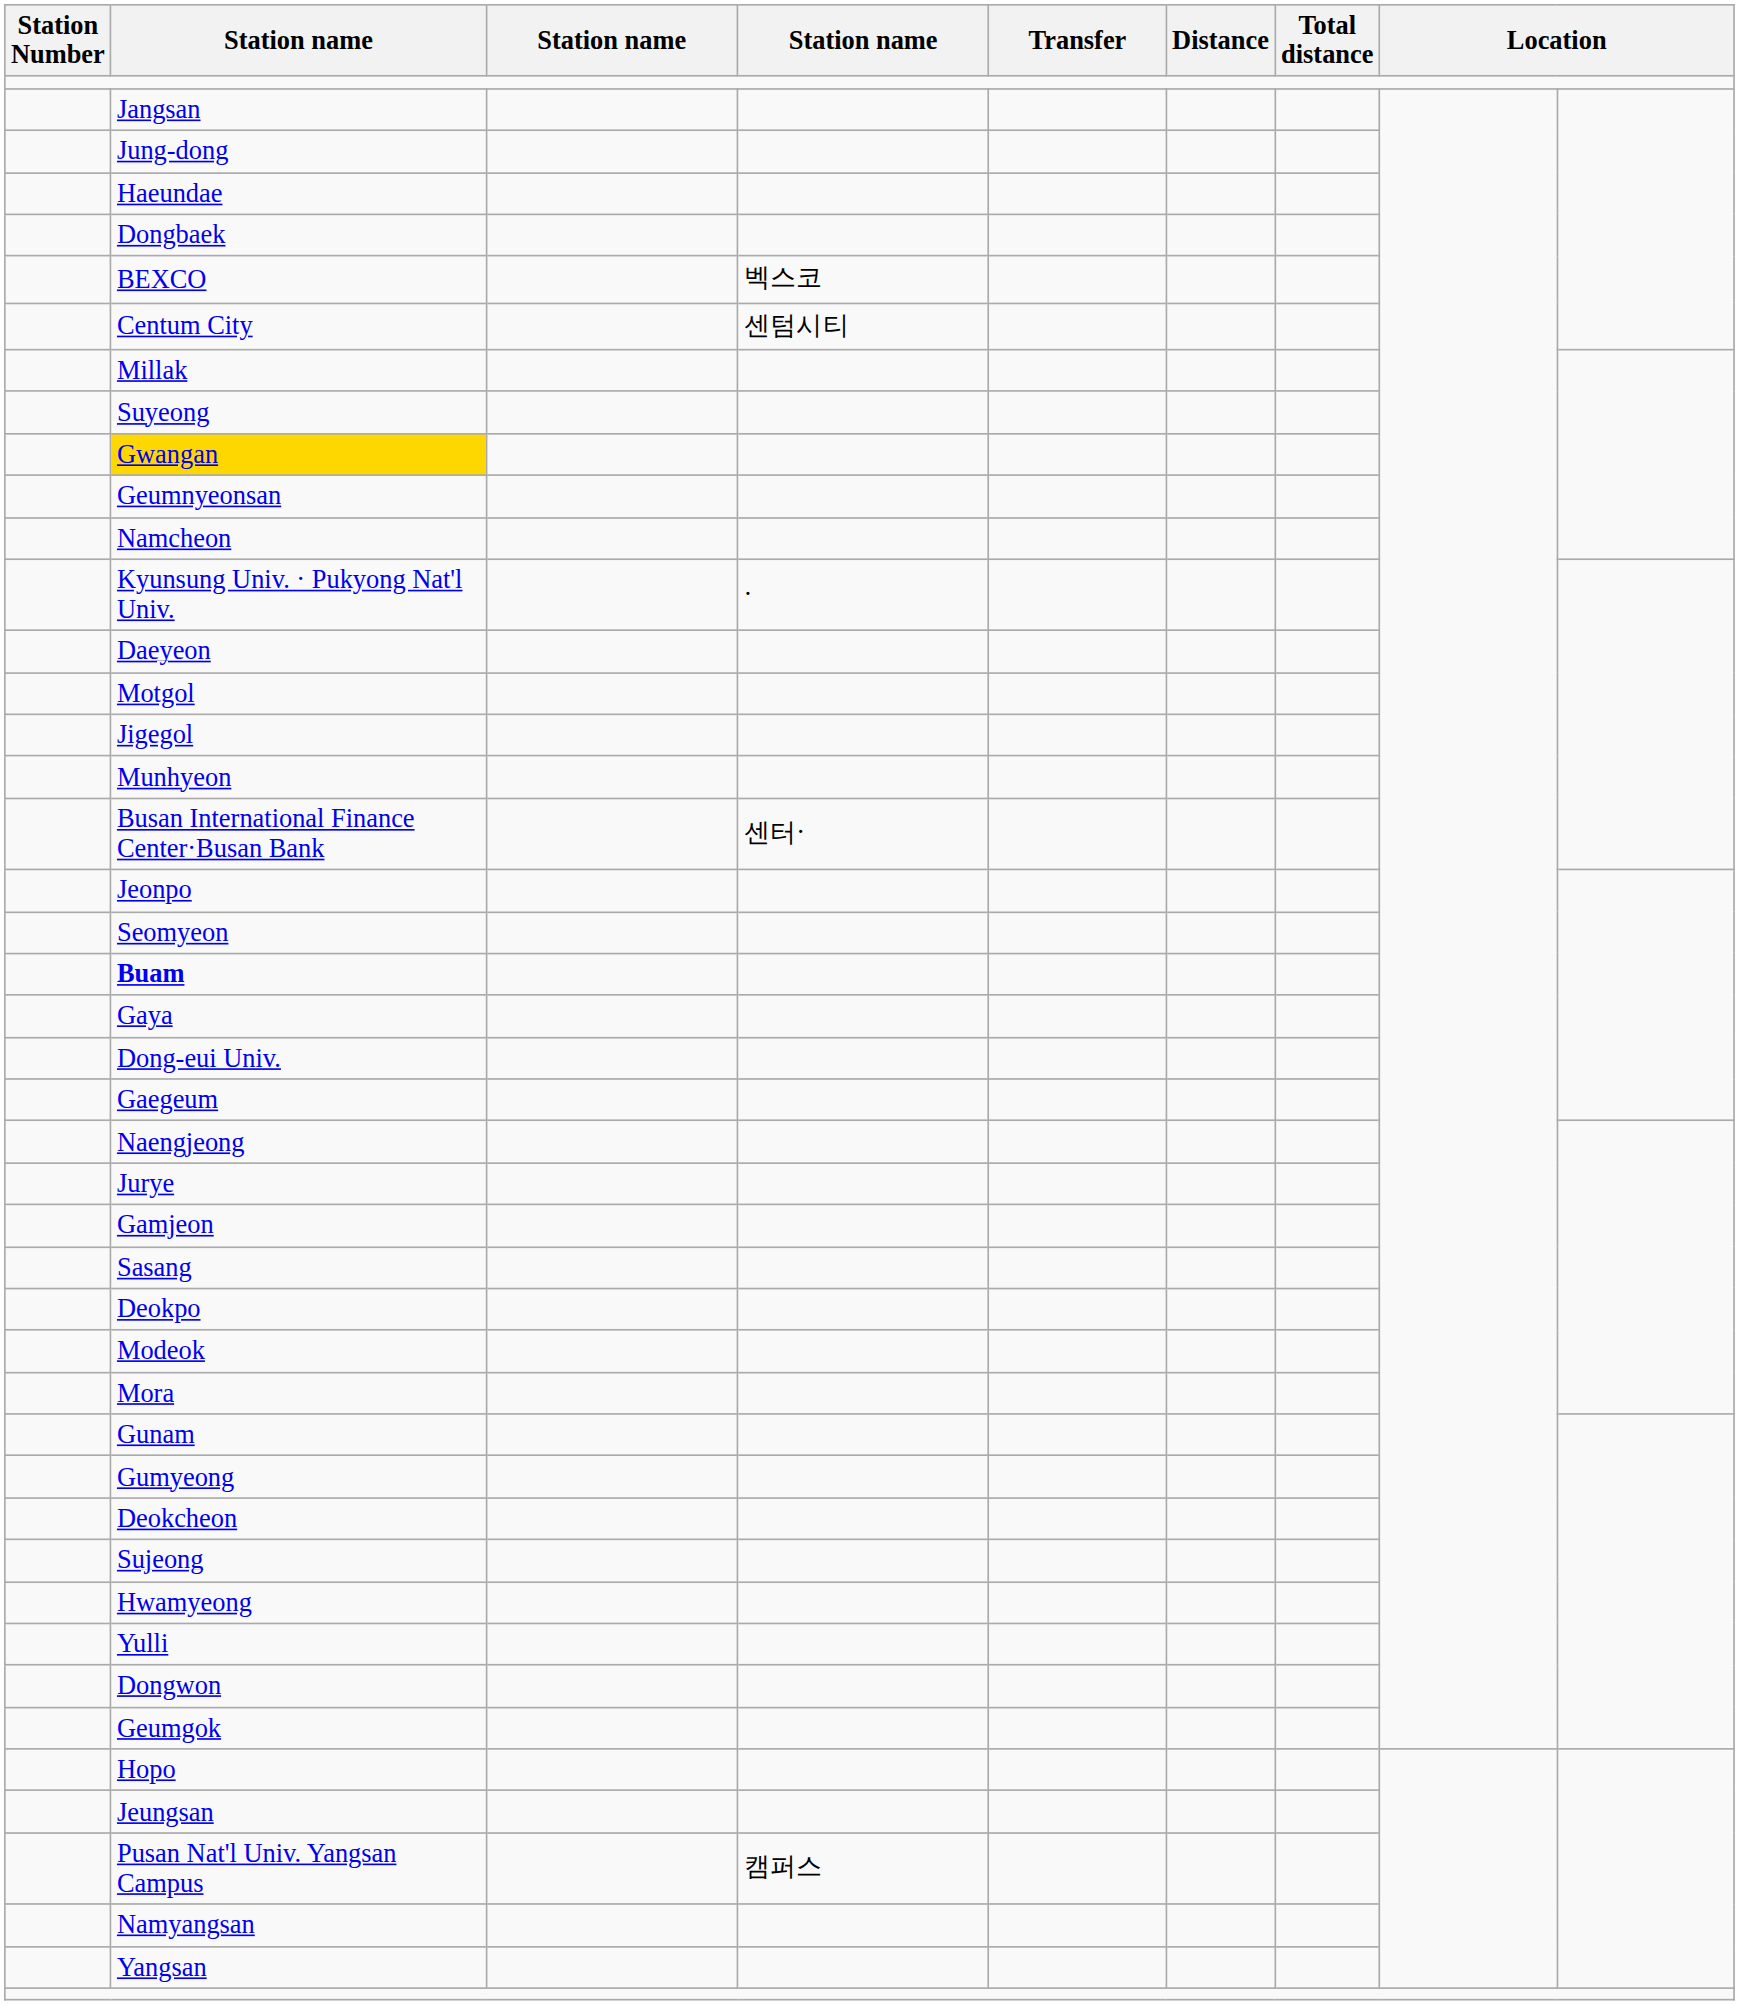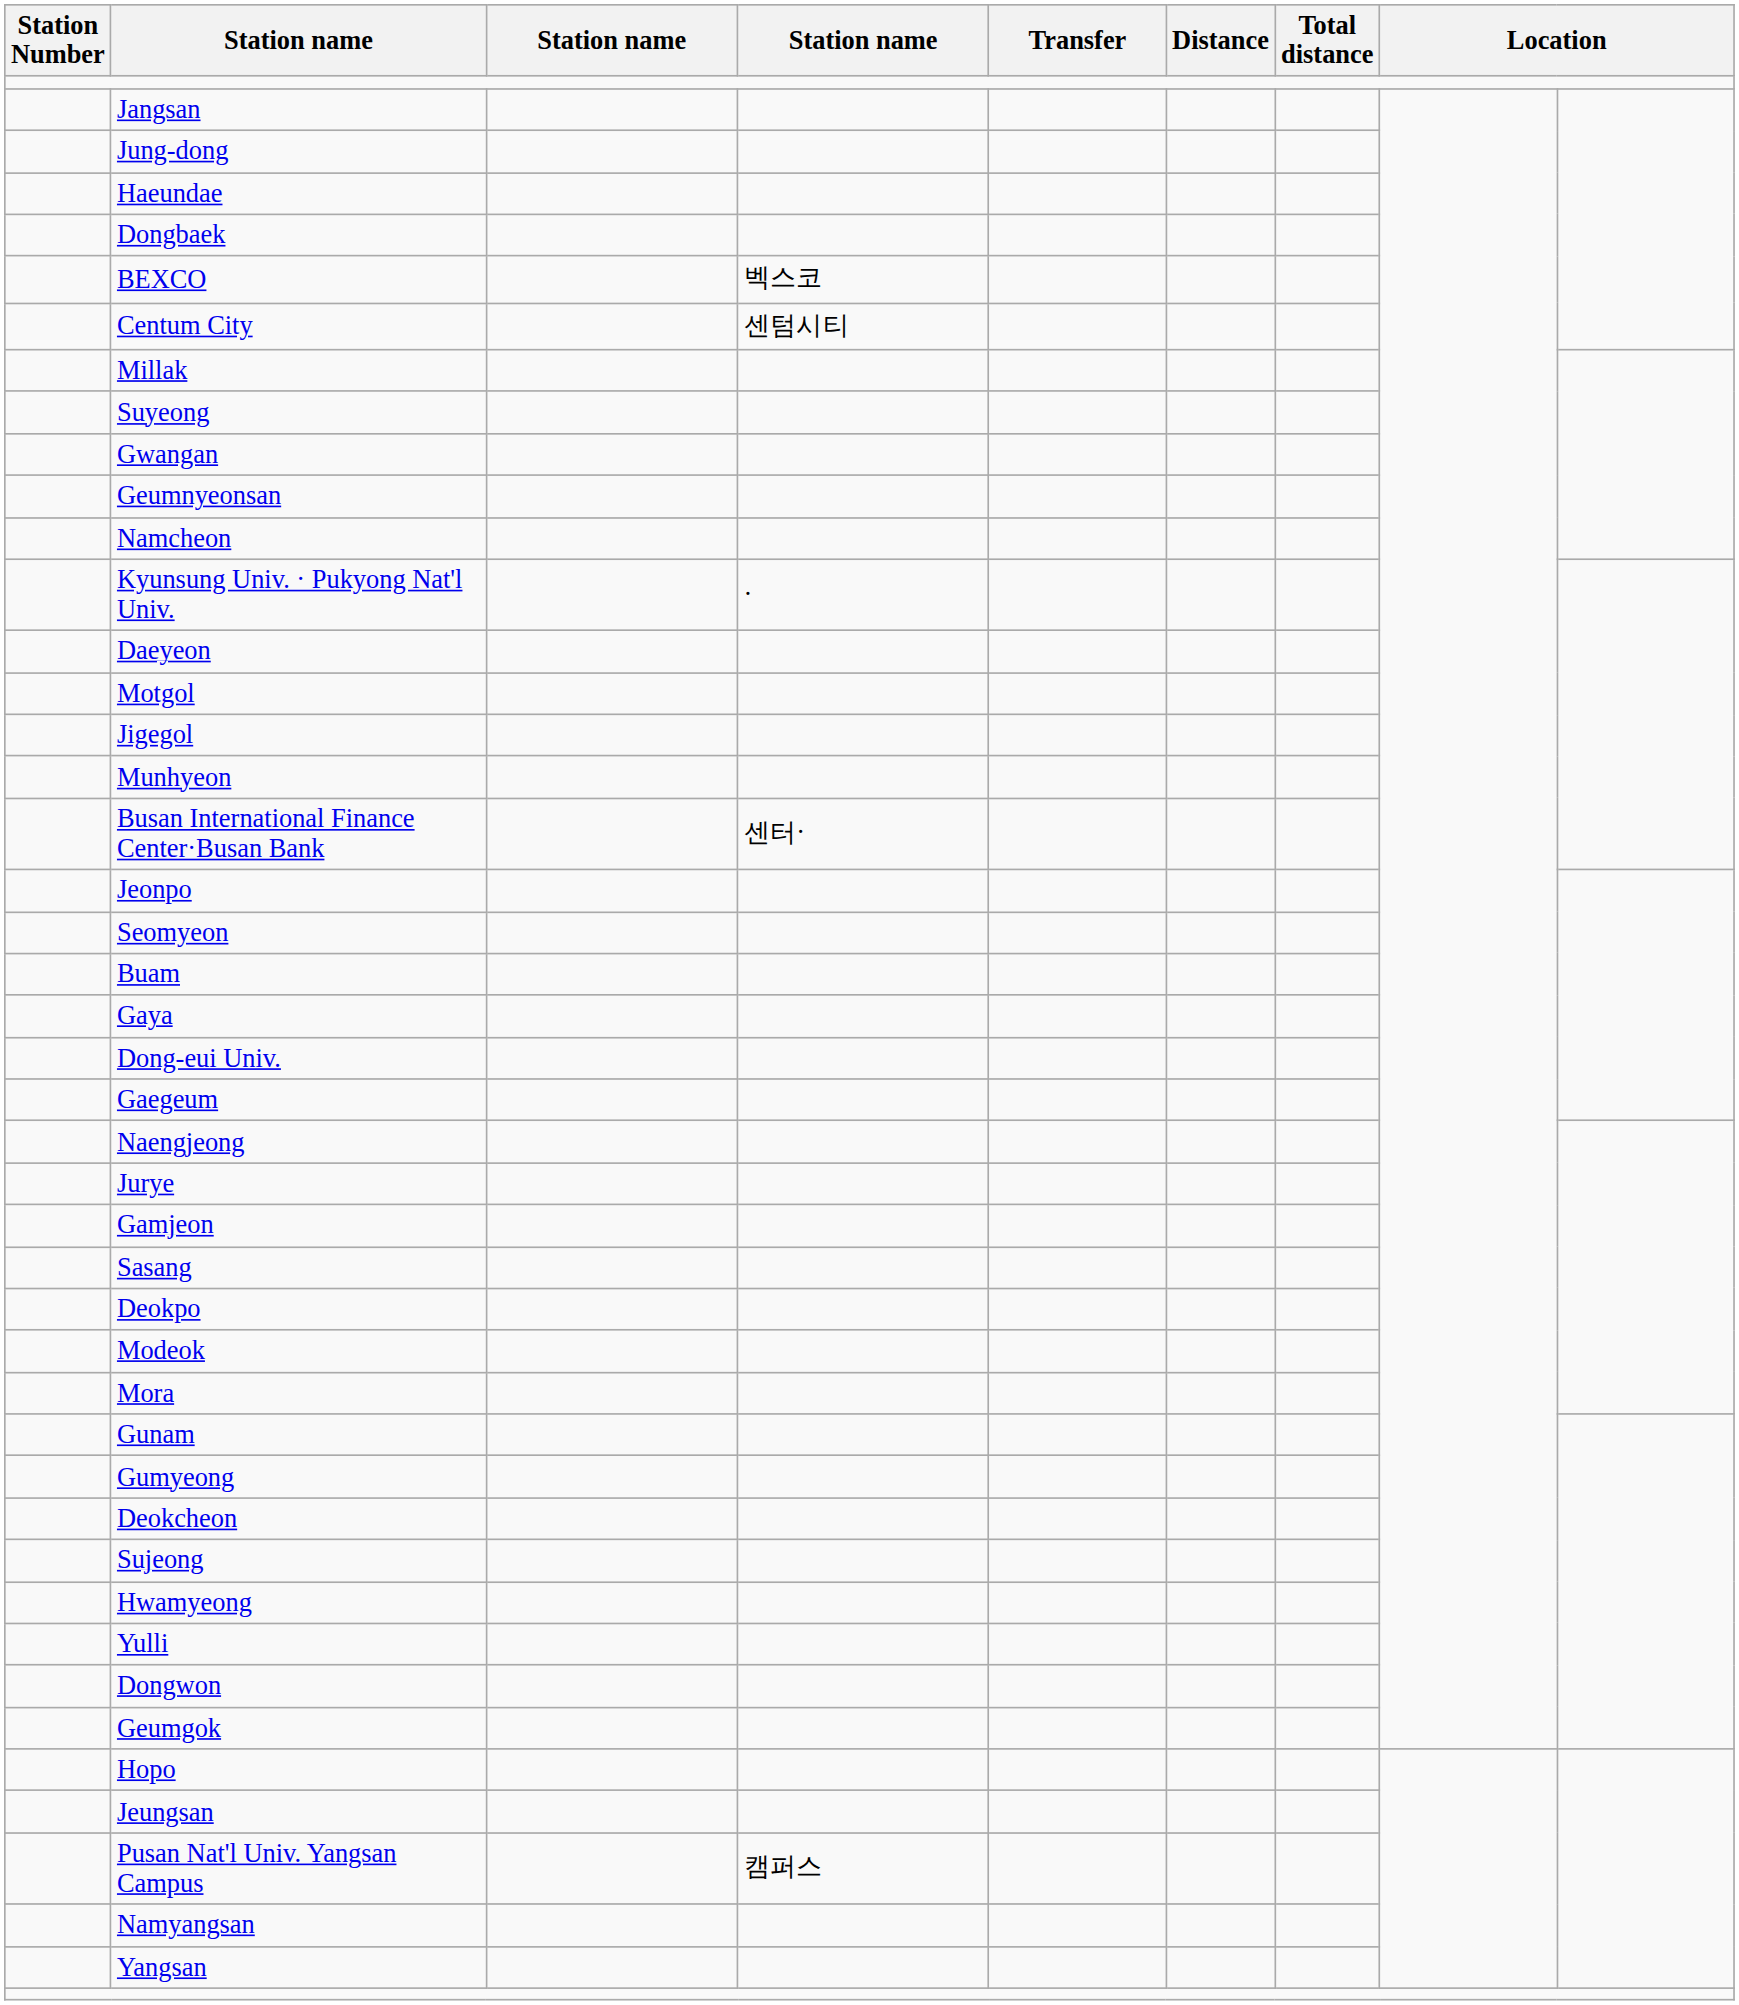(168, 454) gold background -> (168, 454) no background
(151, 973) bold -> (148, 973) normal
